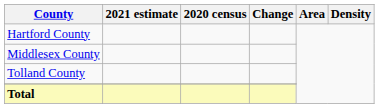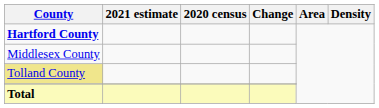(49, 34) normal -> (53, 34) bold
(46, 73) no background -> (46, 73) khaki background
